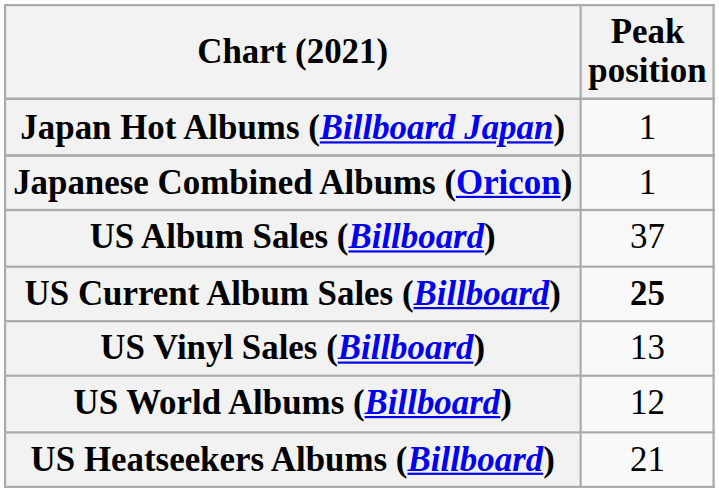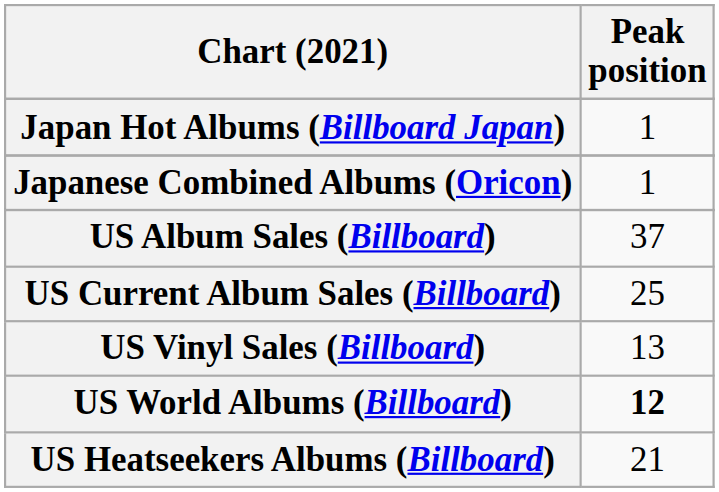(647, 292) bold -> (647, 292) normal
(647, 403) normal -> (647, 403) bold
